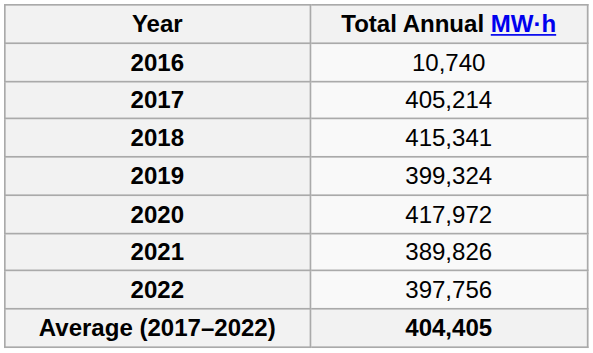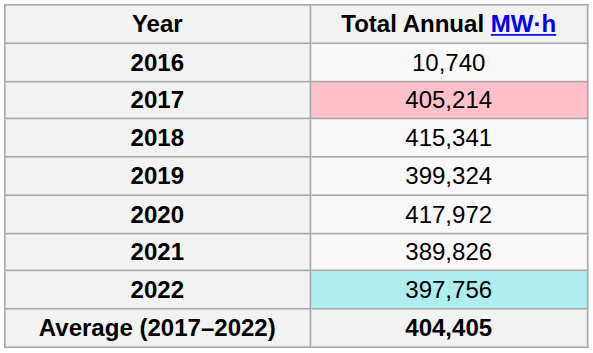(449, 100) no background -> (449, 100) pink background
(449, 290) no background -> (449, 290) paleturquoise background
